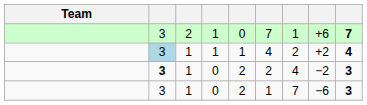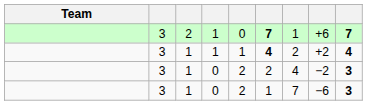(269, 33) normal -> (269, 33) bold
(162, 53) lightblue background -> (162, 53) no background
(269, 53) normal -> (269, 53) bold
(162, 72) bold -> (162, 72) normal
